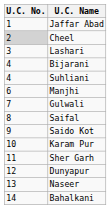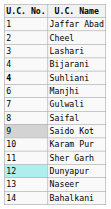(9, 38) lightgrey background -> (9, 38) no background
(9, 78) normal -> (9, 78) bold
(9, 131) no background -> (9, 131) lightgrey background
(11, 171) no background -> (11, 171) paleturquoise background
